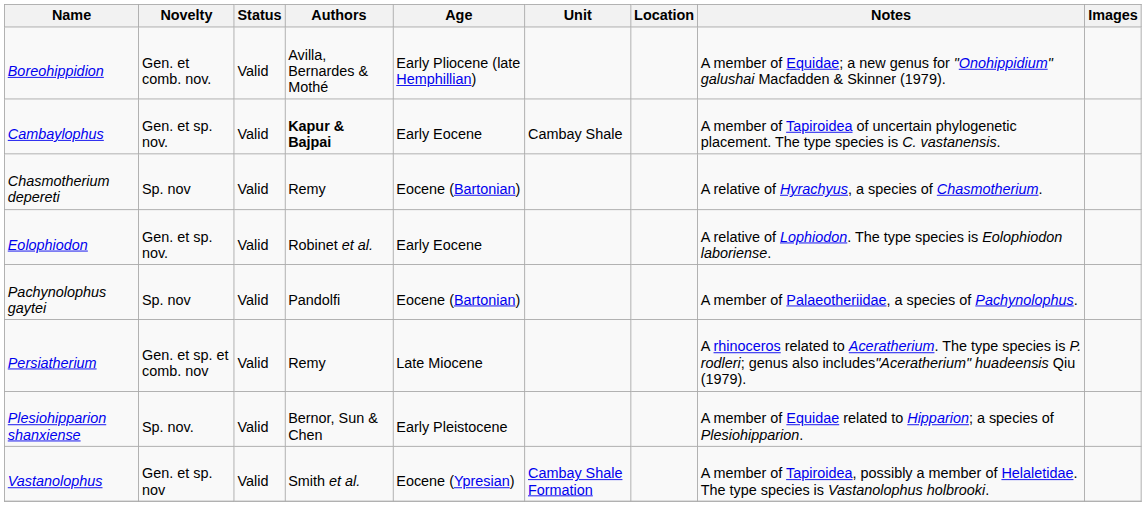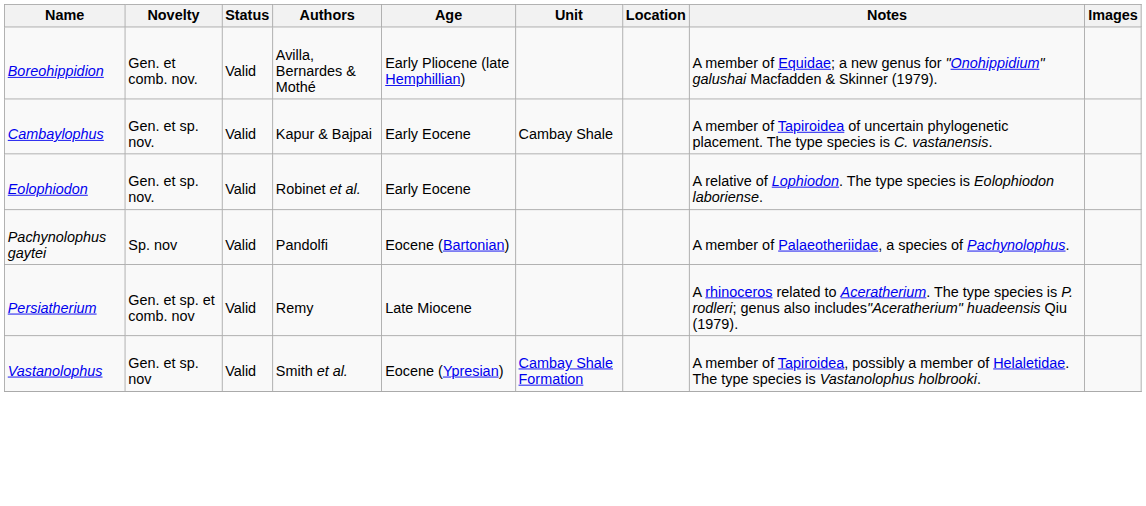(316, 134) bold -> (324, 134) normal
- row: (59, 189)
- row: (57, 426)
